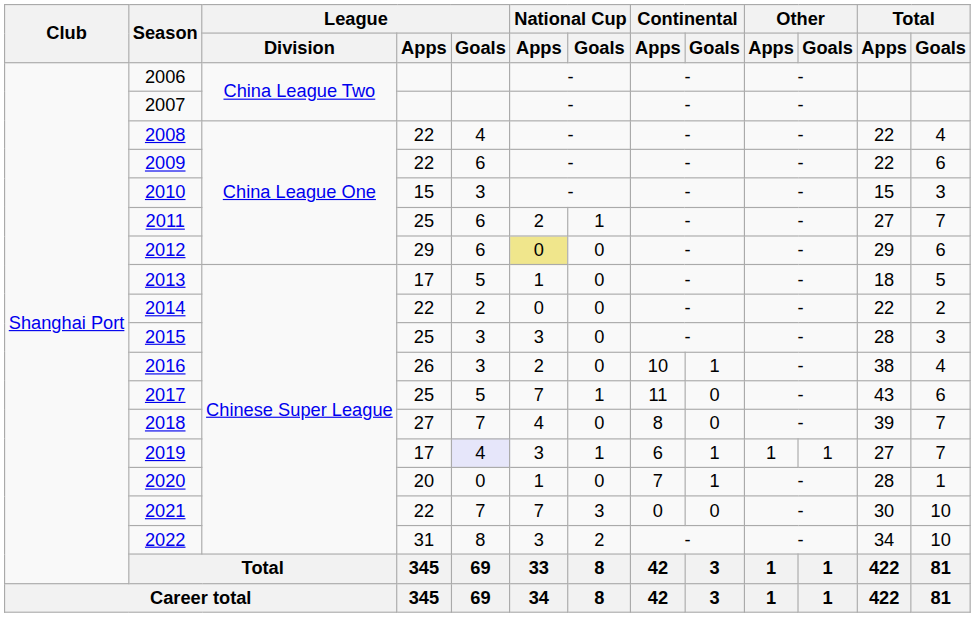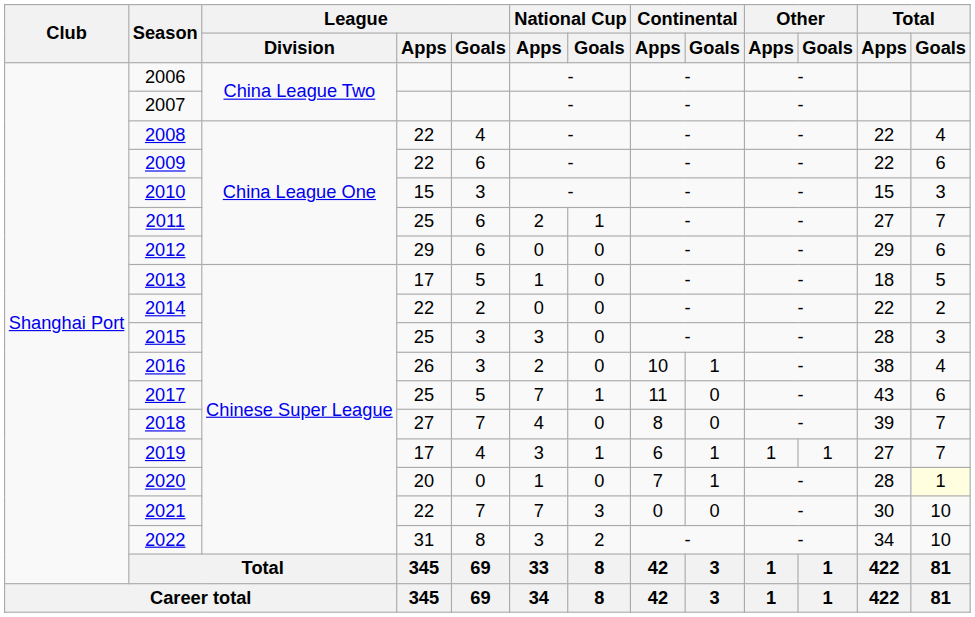(539, 250) khaki background -> (539, 250) no background
(480, 452) lavender background -> (480, 452) no background
(941, 481) no background -> (941, 481) lightyellow background
